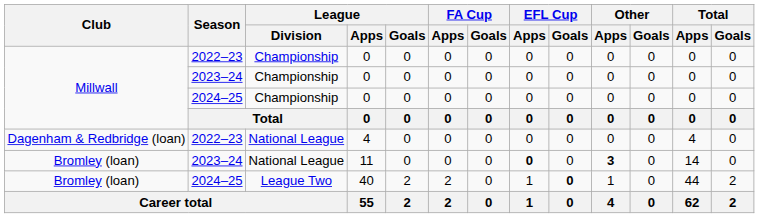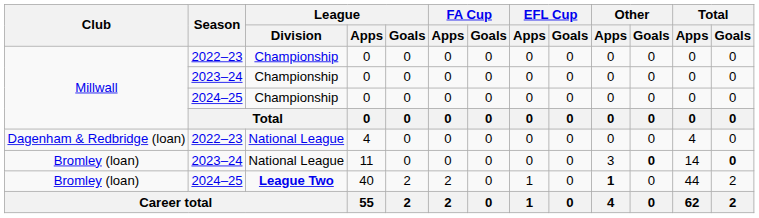(529, 160) bold -> (529, 160) normal
(611, 160) bold -> (611, 160) normal
(651, 160) normal -> (651, 160) bold
(733, 160) normal -> (733, 160) bold
(296, 181) normal -> (296, 181) bold
(570, 181) bold -> (570, 181) normal
(611, 181) normal -> (611, 181) bold
